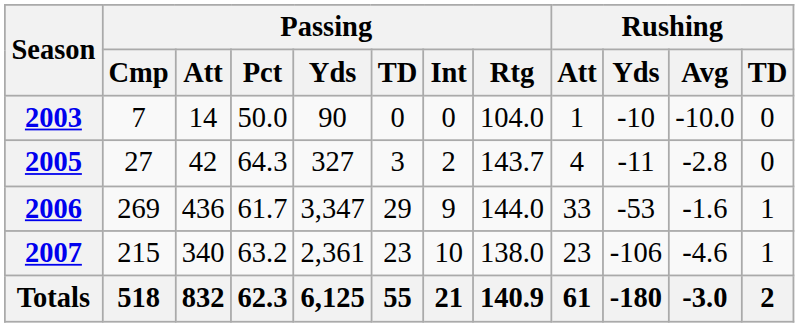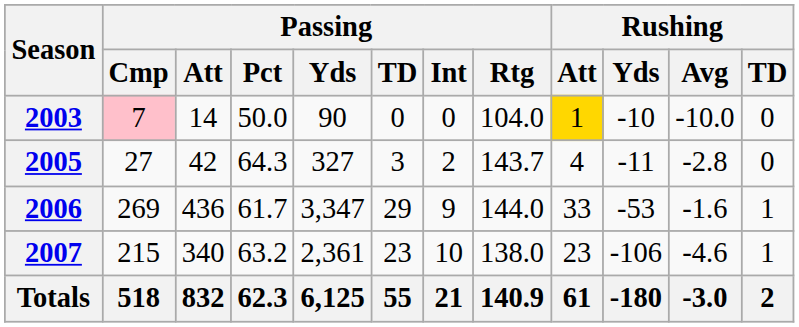(139, 117) no background -> (139, 117) pink background
(577, 117) no background -> (577, 117) gold background
